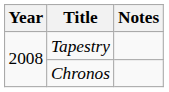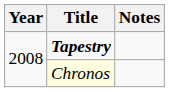(80, 45) normal -> (81, 45) bold
(80, 73) no background -> (80, 73) lightyellow background
